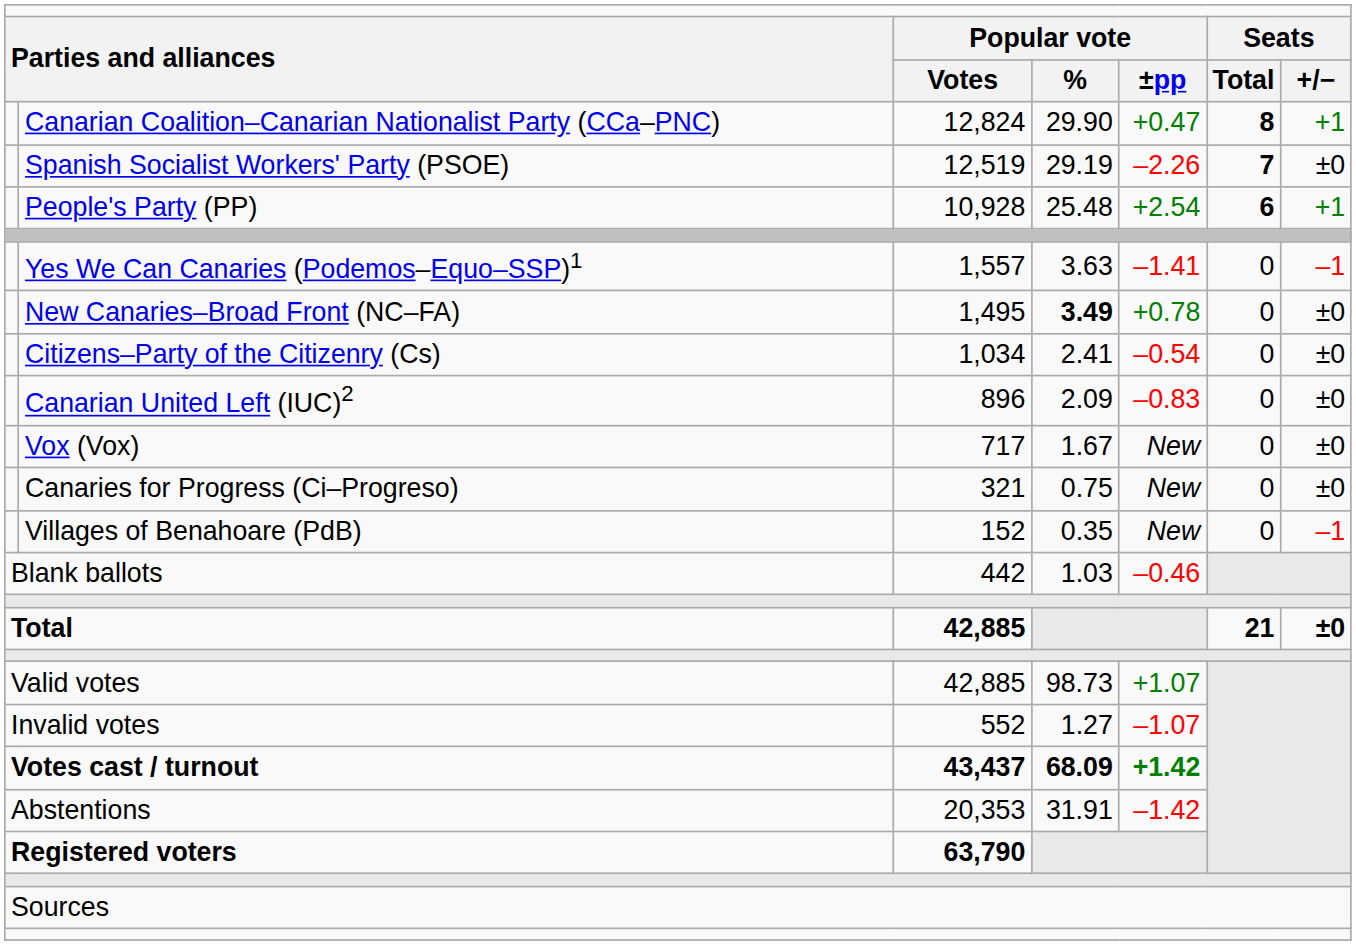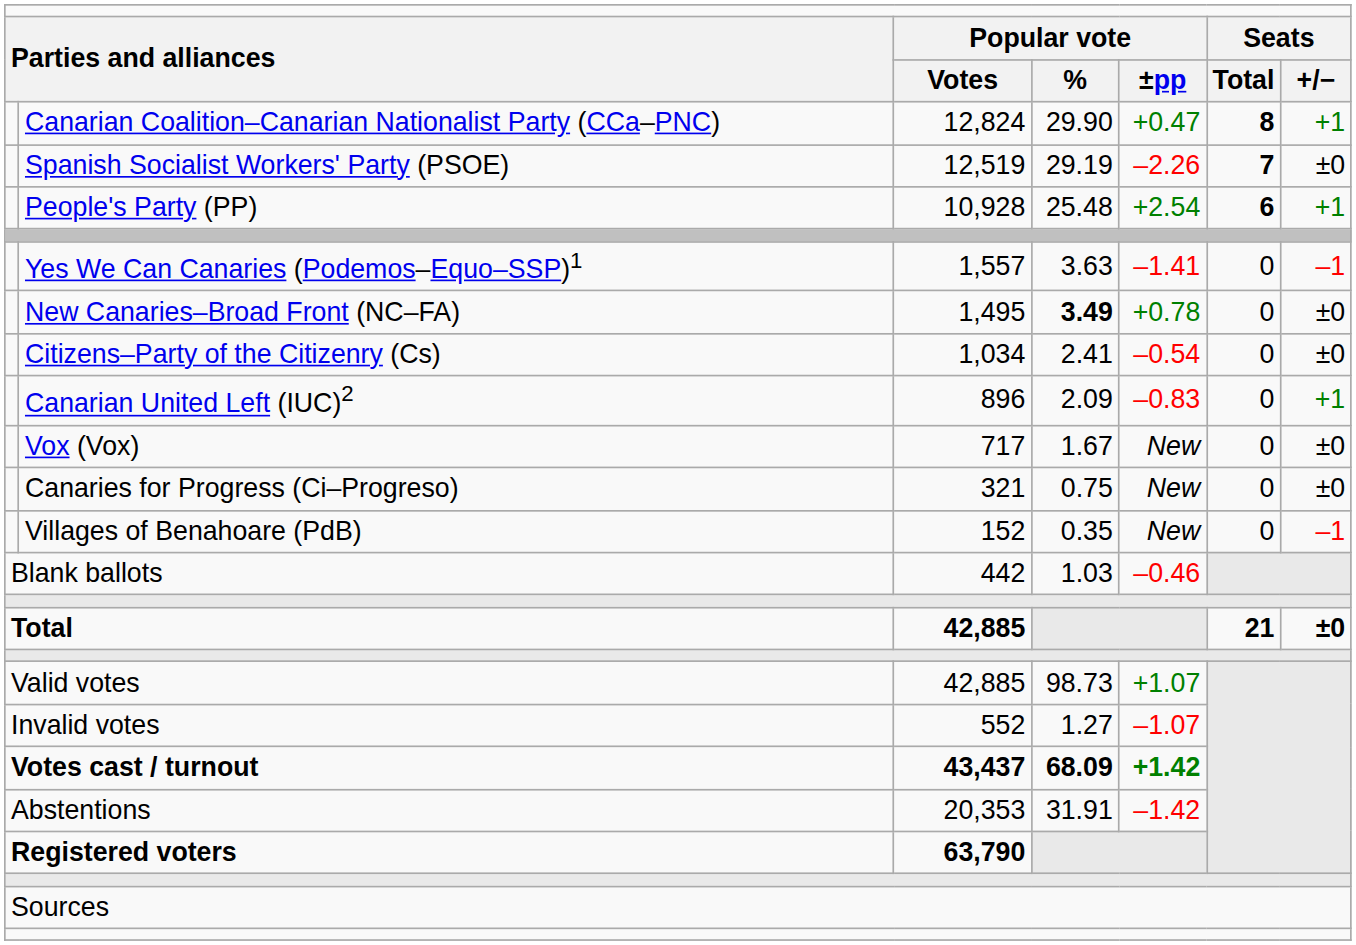(1330, 400) ±0 -> (1330, 400) +1
